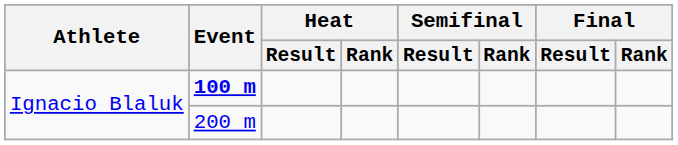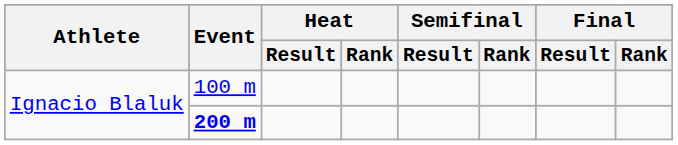(225, 88) bold -> (225, 88) normal
(225, 122) normal -> (225, 122) bold
